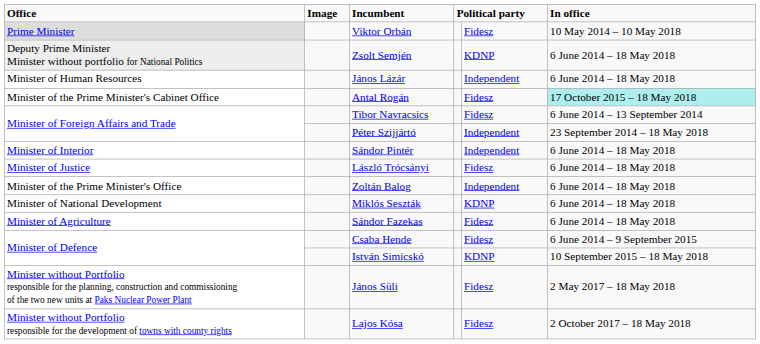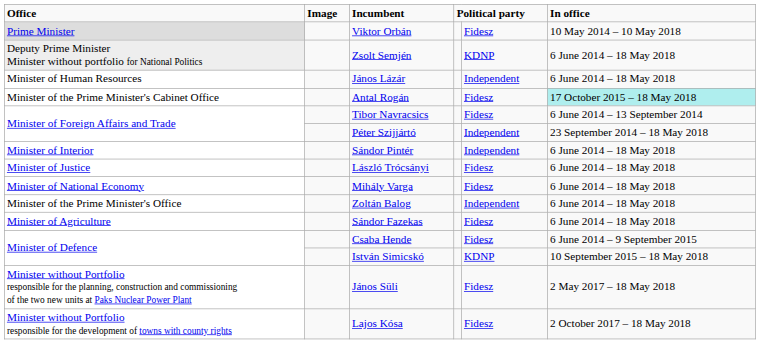+ row: (382, 185)
- row: (386, 203)
